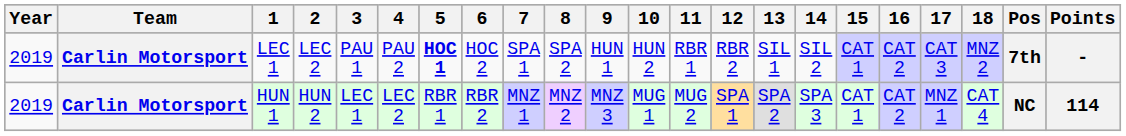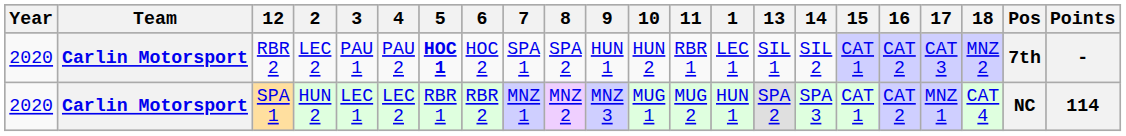columns swapped: (273, 19) <-> (732, 19)
(31, 58) 2019 -> (31, 58) 2020
(31, 106) 2019 -> (31, 106) 2020
